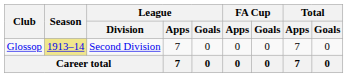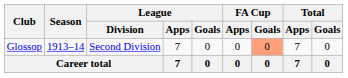(66, 47) khaki background -> (66, 47) no background
(267, 47) no background -> (267, 47) lightsalmon background
